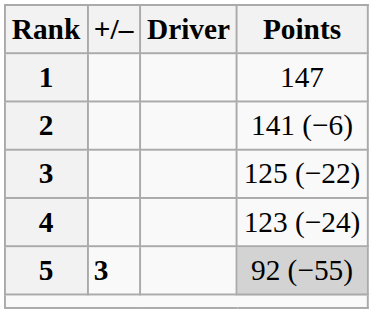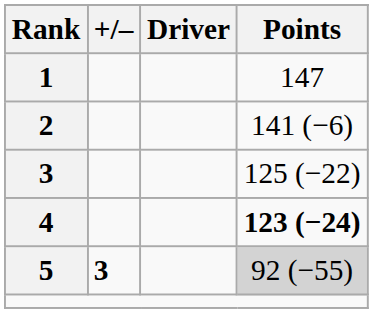(302, 222) normal -> (302, 222) bold
